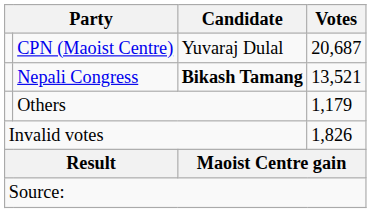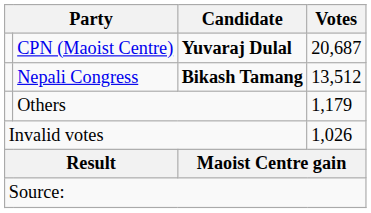(233, 47) normal -> (237, 47) bold
(336, 76) 13,521 -> (336, 76) 13,512
(332, 134) 1,826 -> (332, 134) 1,026
